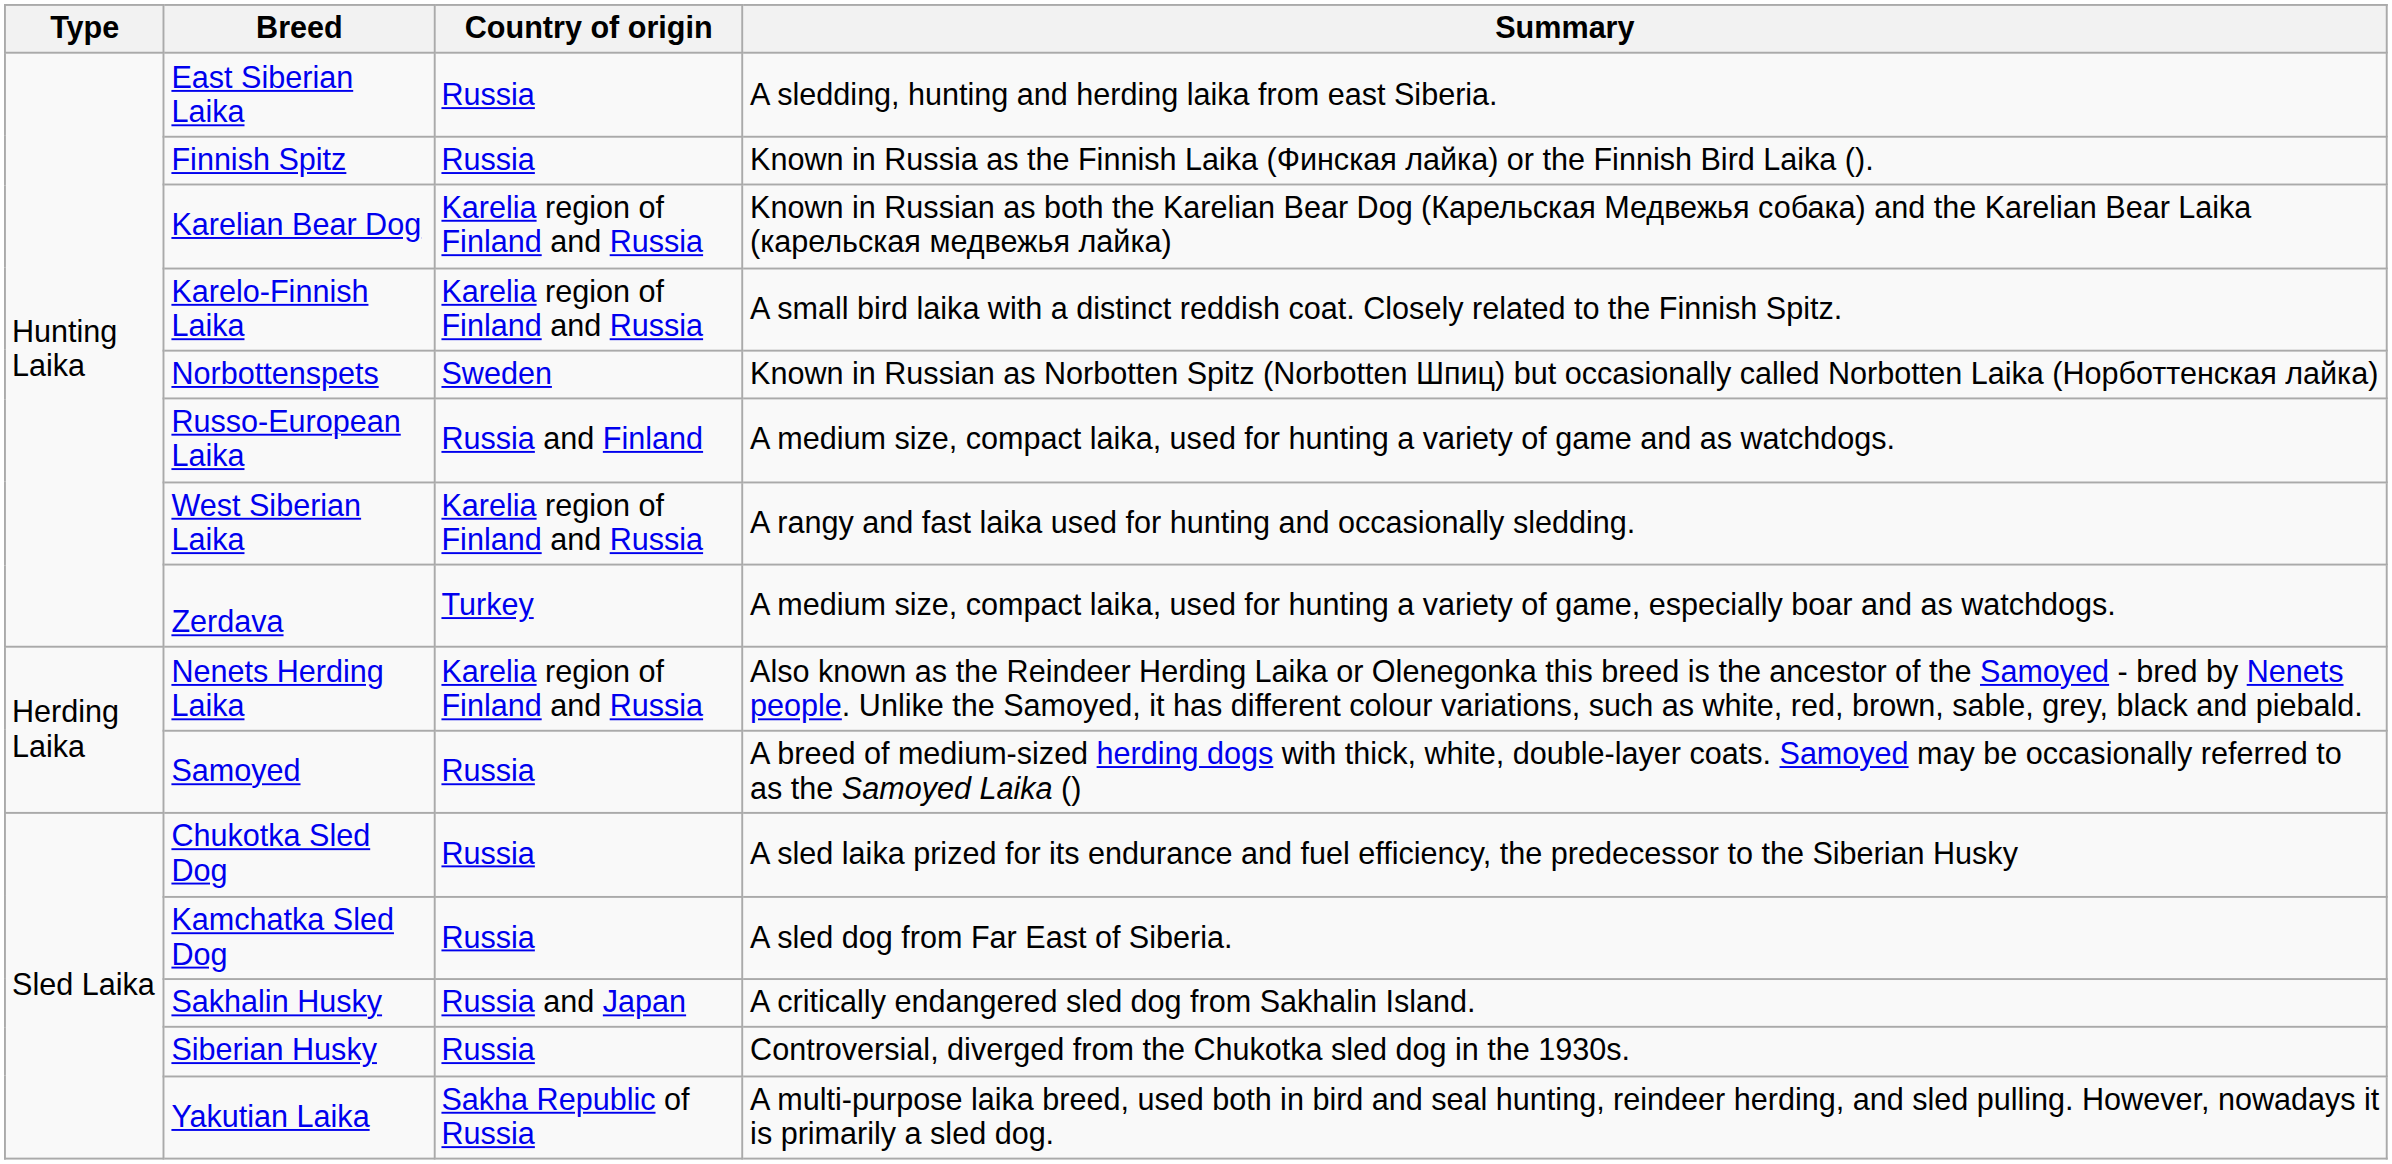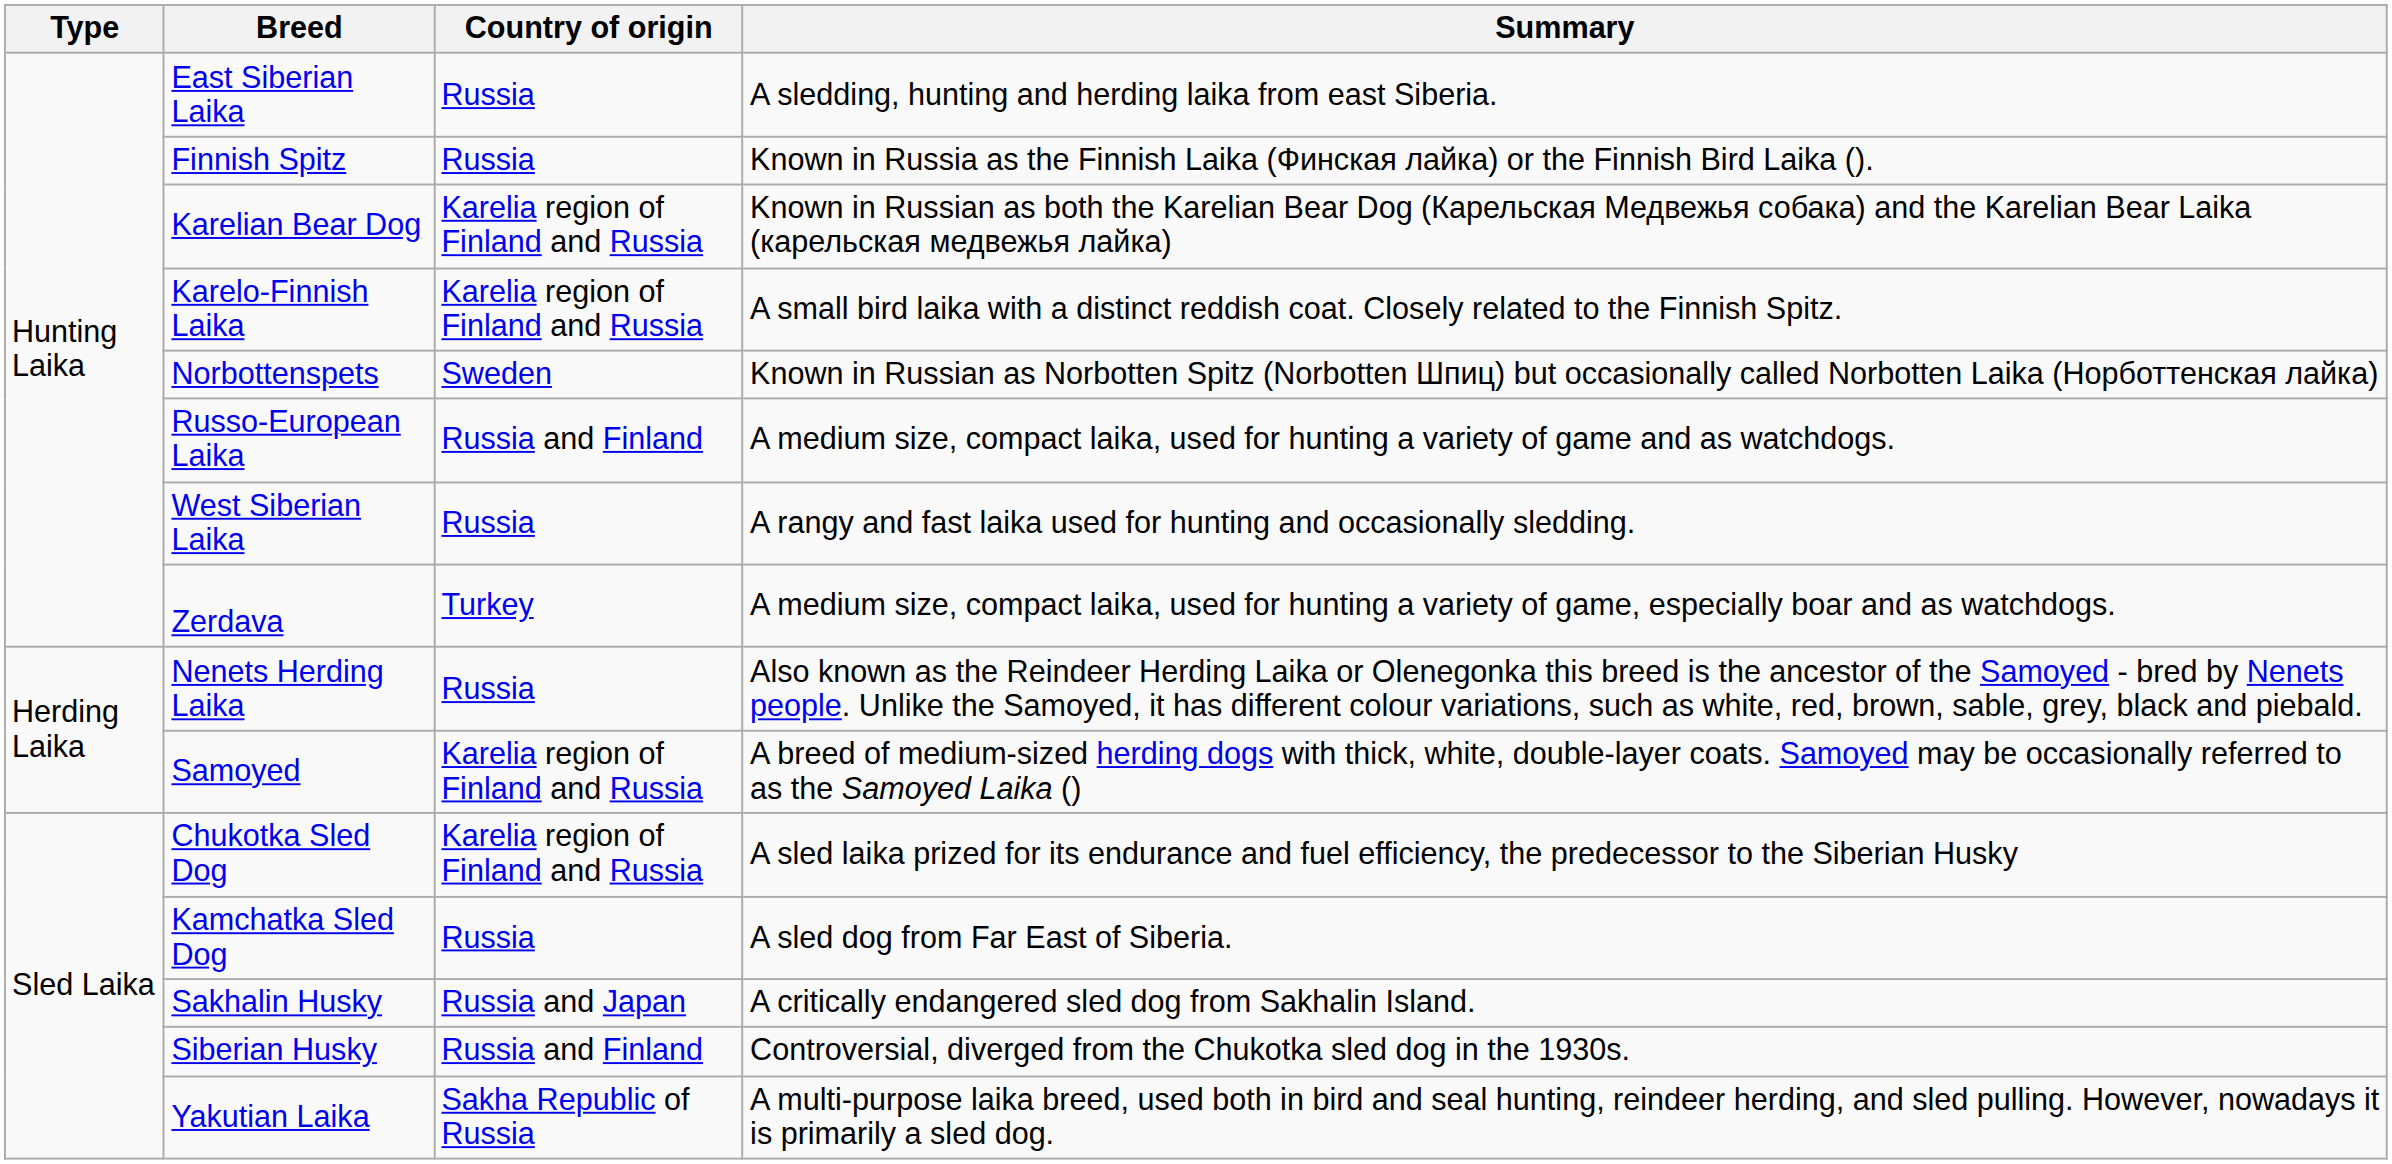(572, 522) Karelia region of Finland and Russia -> (488, 522) Russia
(572, 688) Karelia region of Finland and Russia -> (488, 688) Russia
(488, 771) Russia -> (572, 771) Karelia region of Finland and Russia
(488, 854) Russia -> (572, 854) Karelia region of Finland and Russia
(488, 1051) Russia -> (572, 1051) Russia and Finland
